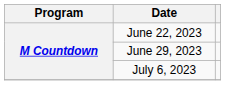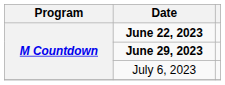(164, 32) normal -> (164, 32) bold
(164, 51) normal -> (164, 51) bold
